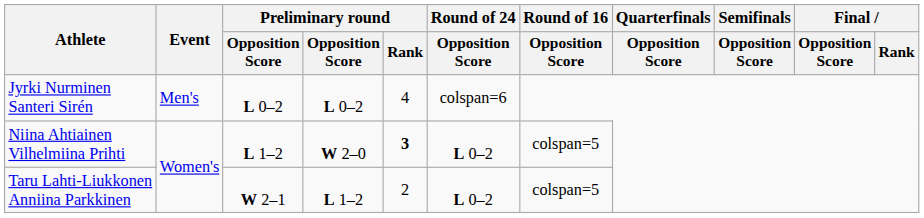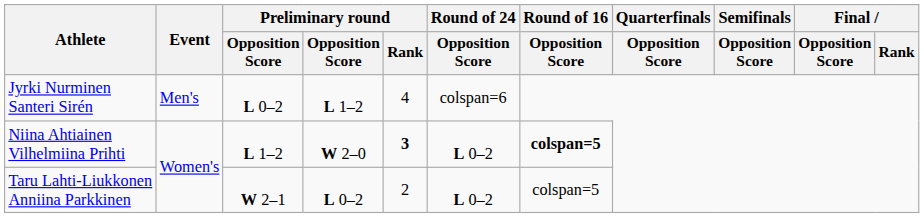(343, 107) L 0–2 -> (343, 107) L 1–2
(566, 144) normal -> (566, 144) bold
(343, 199) L 1–2 -> (343, 199) L 0–2
